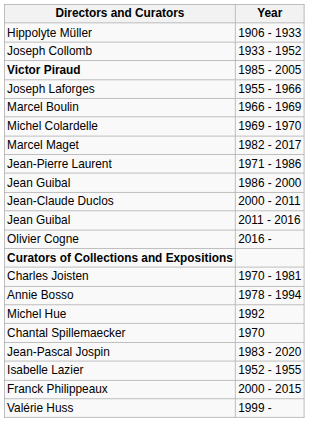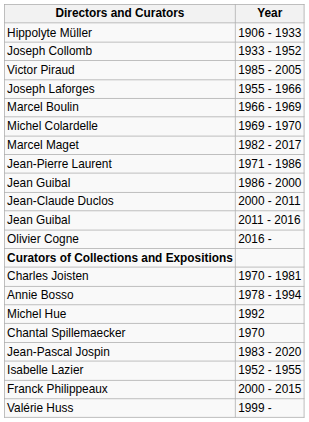(44, 70) bold -> (41, 70) normal
